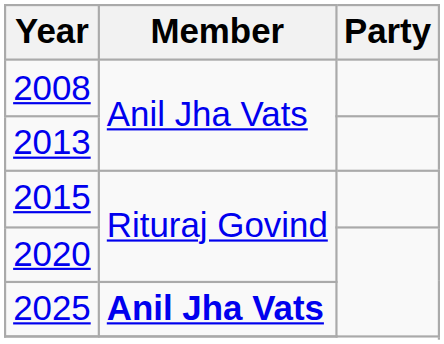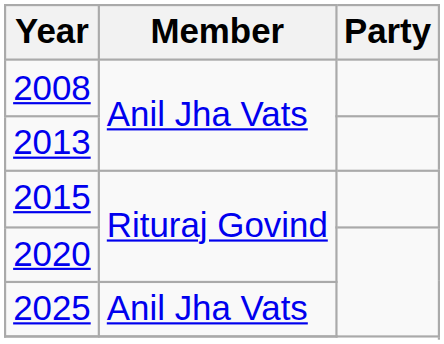(215, 308) bold -> (207, 308) normal
